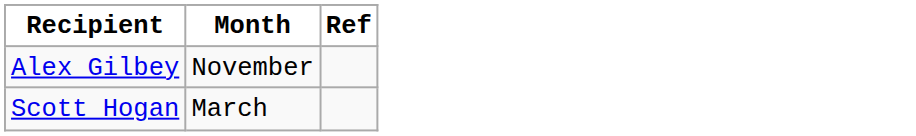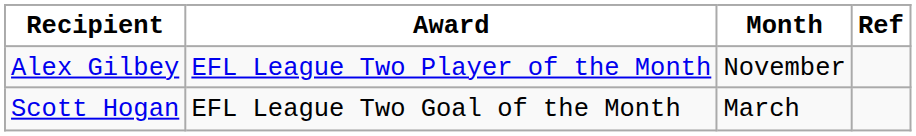+ column: (451, 26)
